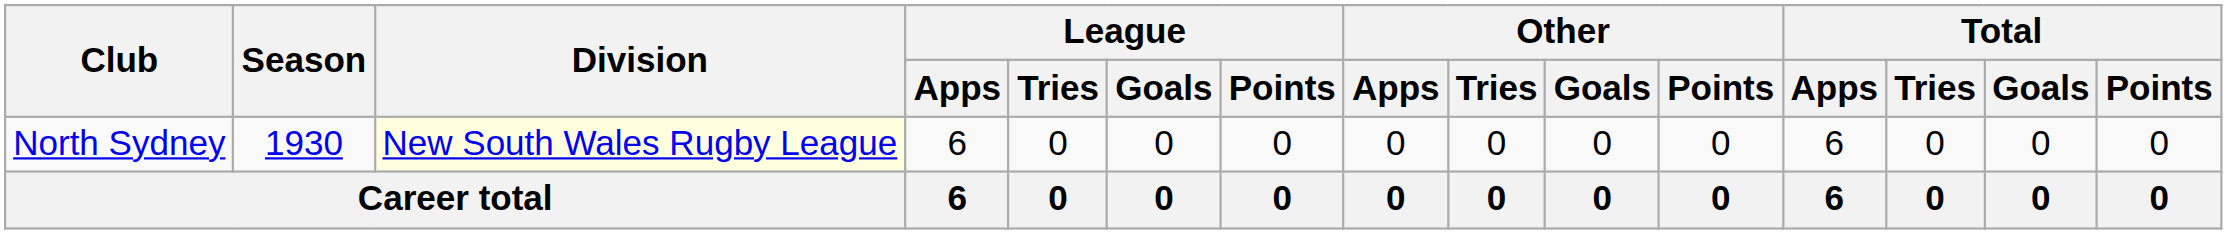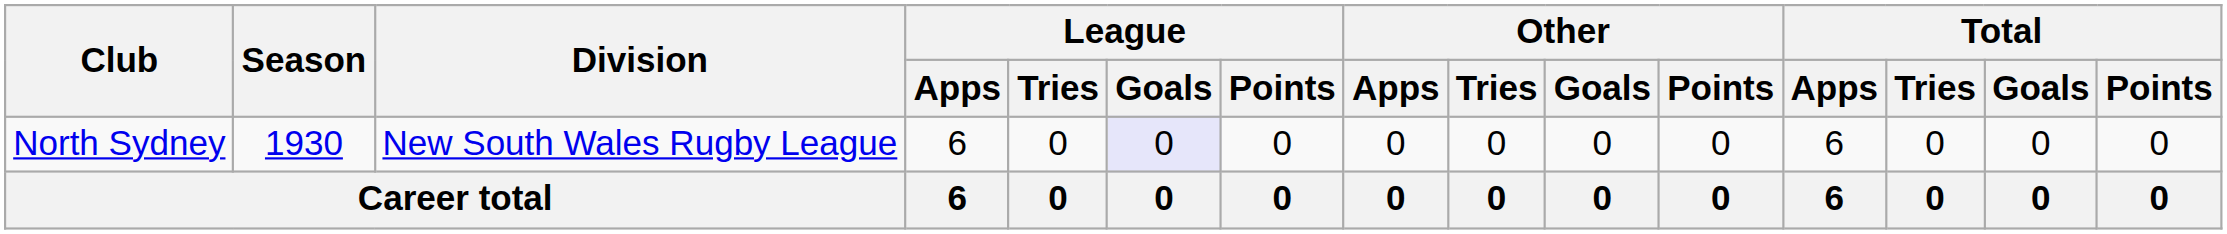(640, 143) lightyellow background -> (640, 143) no background
(1164, 143) no background -> (1164, 143) lavender background
